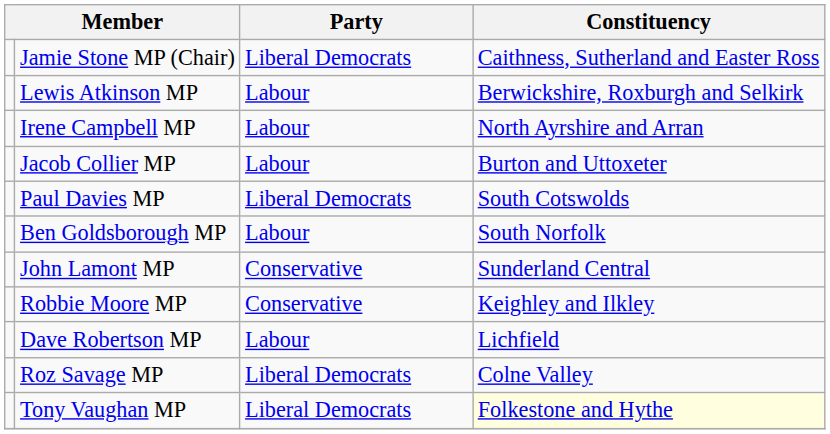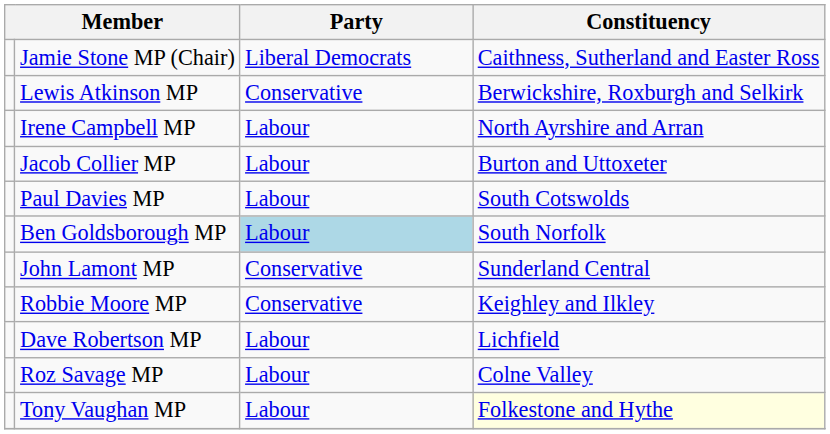(277, 92) Labour -> (304, 92) Conservative
(328, 198) Liberal Democrats -> (277, 198) Labour
(277, 233) no background -> (277, 233) lightblue background
(328, 374) Liberal Democrats -> (277, 374) Labour
(328, 410) Liberal Democrats -> (277, 410) Labour
